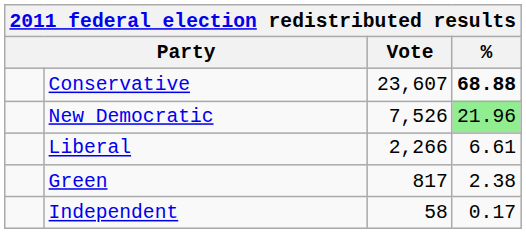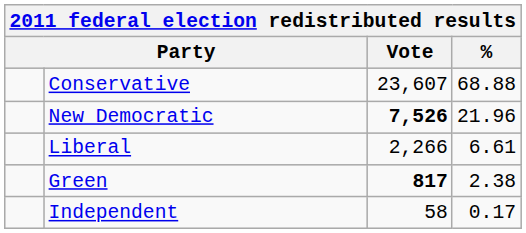(487, 85) bold -> (487, 85) normal
(418, 117) normal -> (418, 117) bold
(487, 117) lightgreen background -> (487, 117) no background
(430, 181) normal -> (430, 181) bold
